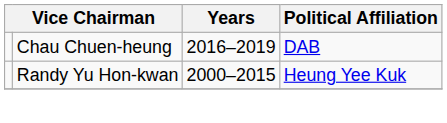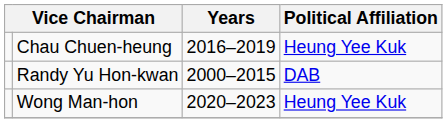(302, 46) DAB -> (345, 46) Heung Yee Kuk
(345, 74) Heung Yee Kuk -> (302, 74) DAB
+ row: (77, 103)
